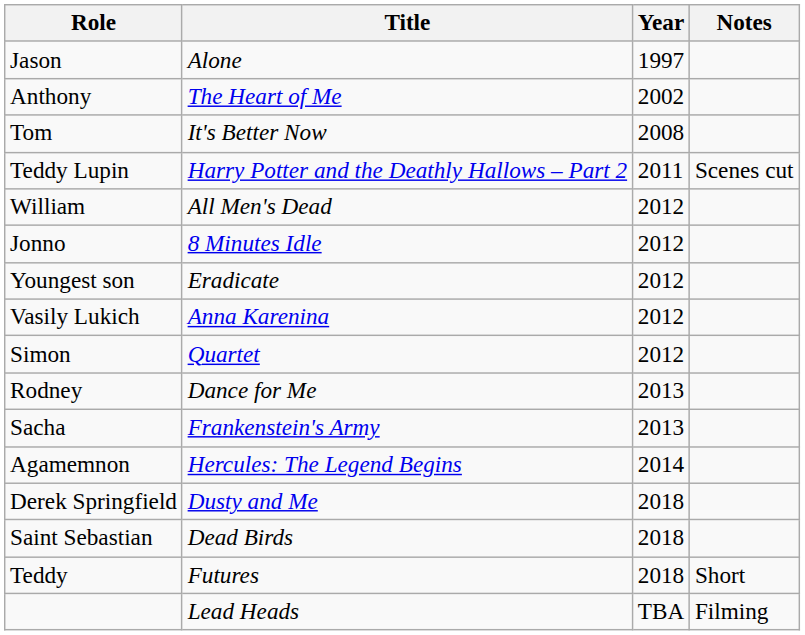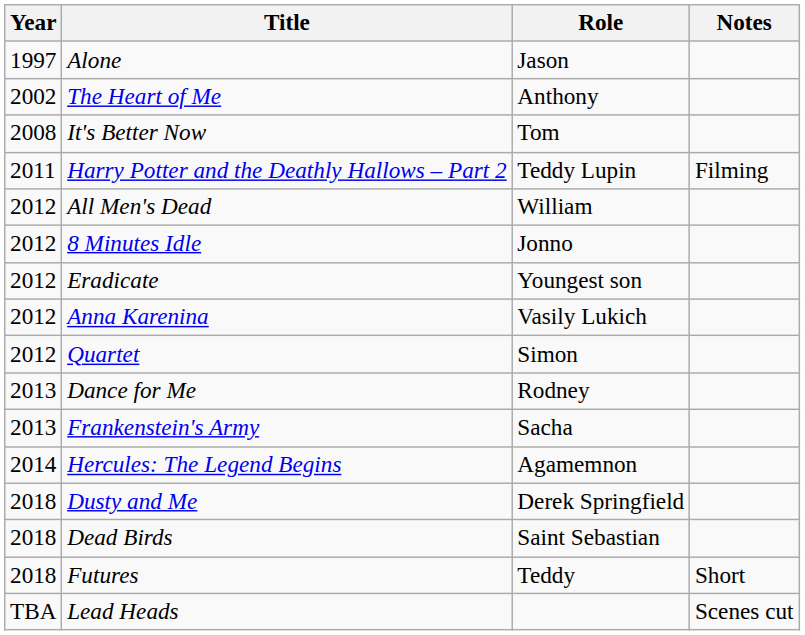columns swapped: (661, 22) <-> (94, 22)
(744, 170) Scenes cut -> (732, 170) Filming
(732, 611) Filming -> (744, 611) Scenes cut
